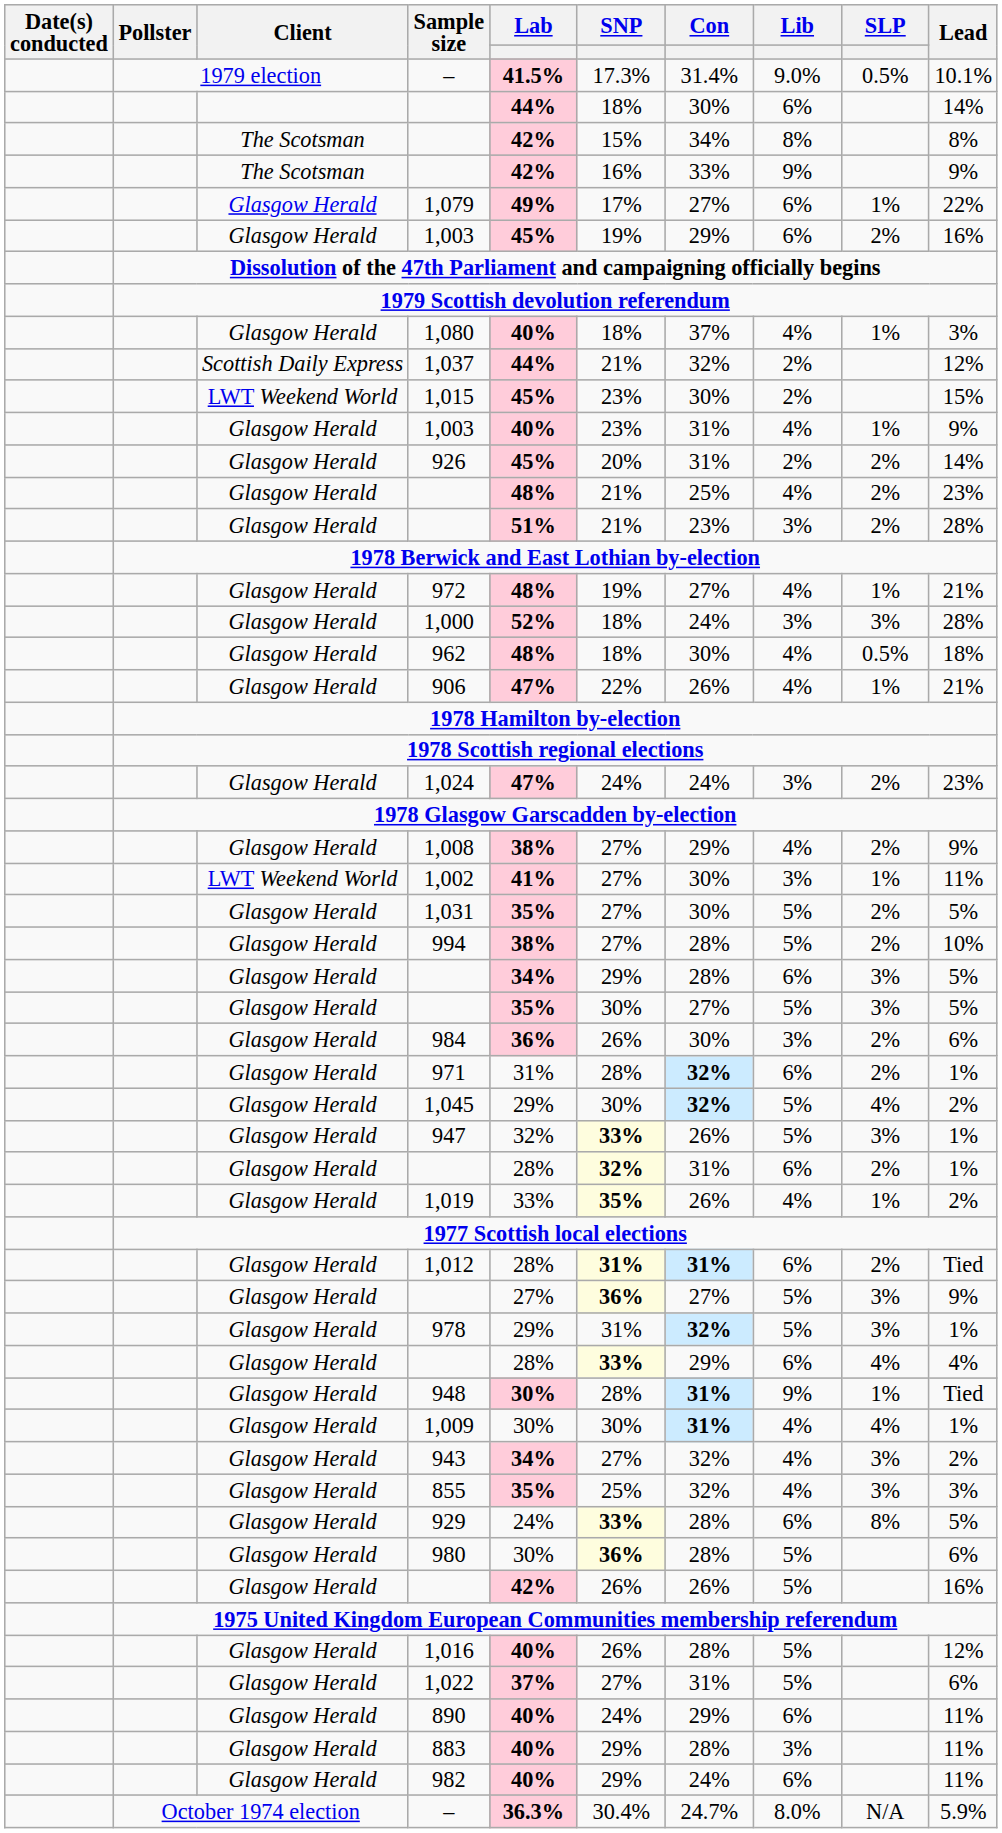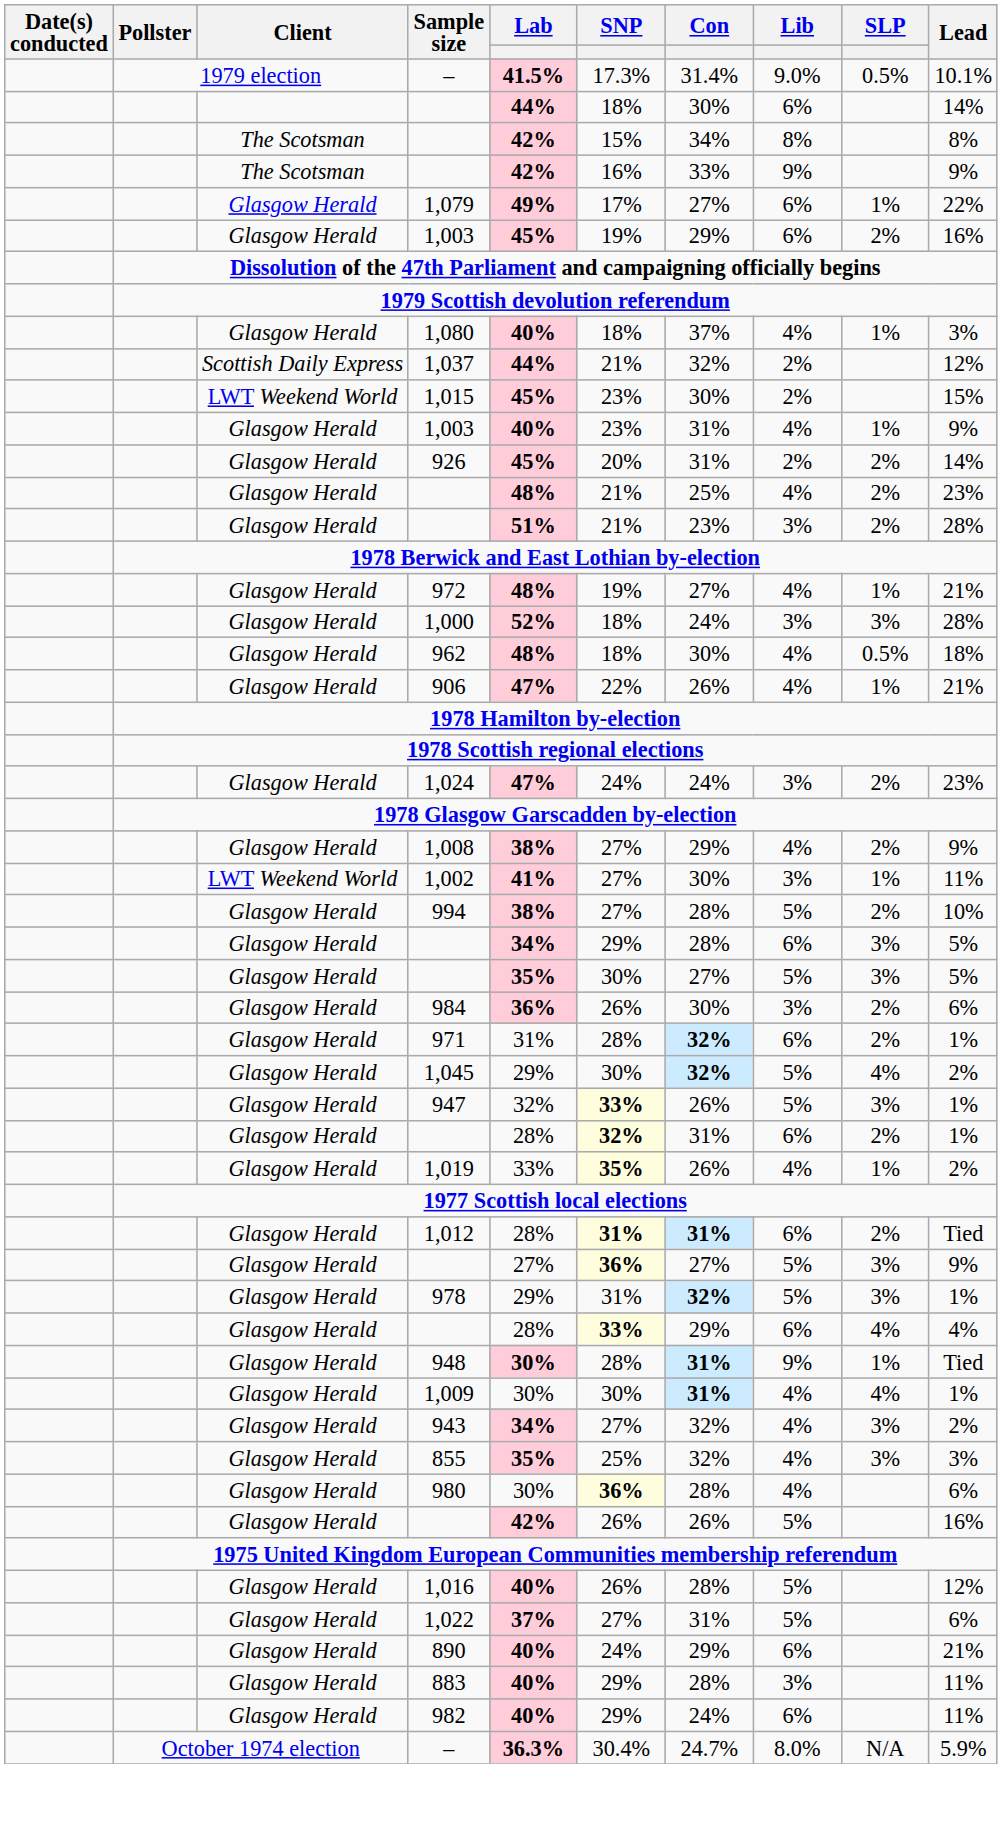- row: (303, 911)
- row: (303, 1522)
(797, 1555) 5% -> (797, 1490) 4%
(963, 1715) 11% -> (963, 1651) 21%
